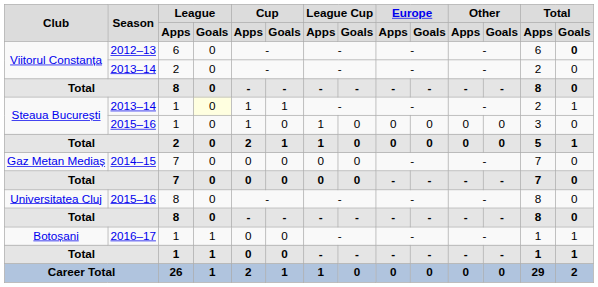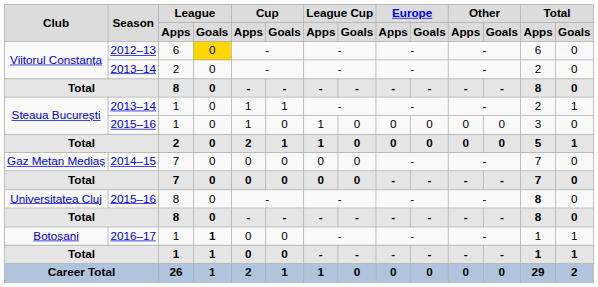(212, 50) no background -> (212, 50) gold background
(574, 50) bold -> (574, 50) normal
(212, 106) lightyellow background -> (212, 106) no background
(538, 198) normal -> (538, 198) bold
(212, 236) normal -> (212, 236) bold
